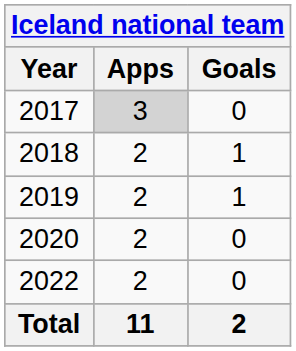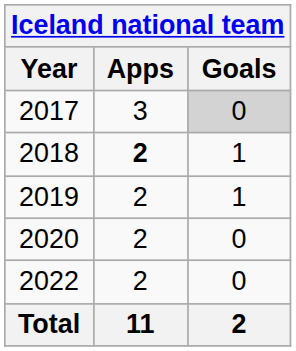(140, 111) lightgrey background -> (140, 111) no background
(239, 111) no background -> (239, 111) lightgrey background
(140, 153) normal -> (140, 153) bold
